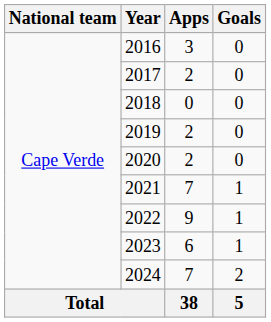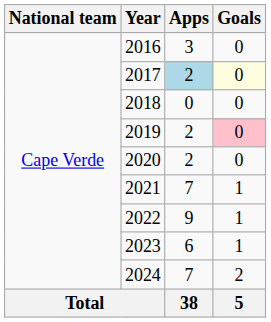(189, 75) no background -> (189, 75) lightblue background
(239, 75) no background -> (239, 75) lightyellow background
(239, 132) no background -> (239, 132) pink background
